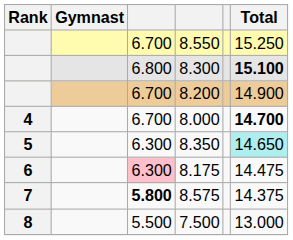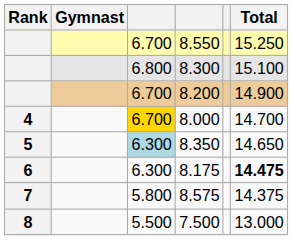(259, 68) bold -> (259, 68) normal
(152, 119) no background -> (152, 119) gold background
(259, 119) bold -> (259, 119) normal
(152, 145) no background -> (152, 145) lightblue background
(259, 145) paleturquoise background -> (259, 145) no background
(152, 171) pink background -> (152, 171) no background
(259, 171) normal -> (259, 171) bold
(152, 196) bold -> (152, 196) normal
